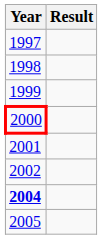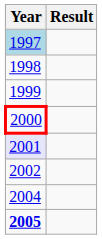(25, 42) no background -> (25, 42) lightblue background
(25, 146) no background -> (25, 146) lavender background
(25, 196) bold -> (25, 196) normal
(25, 221) normal -> (25, 221) bold
